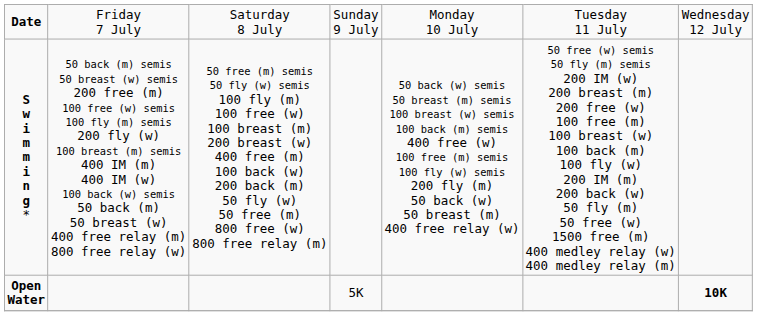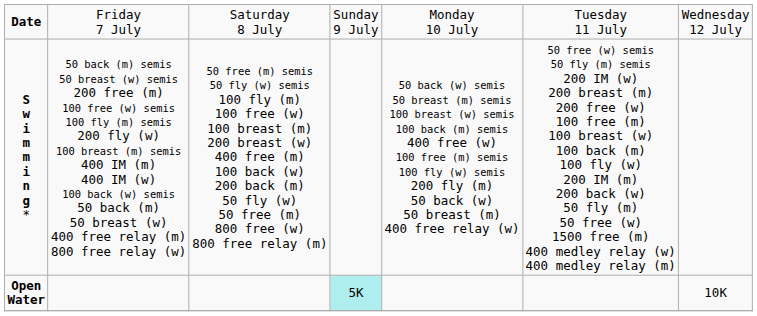(356, 293) no background -> (356, 293) paleturquoise background
(716, 293) bold -> (716, 293) normal
